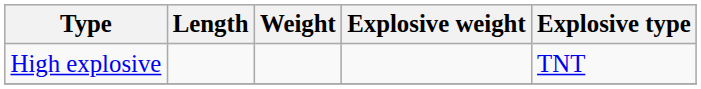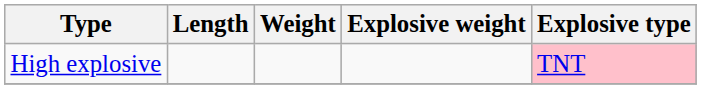(561, 63) no background -> (561, 63) pink background
